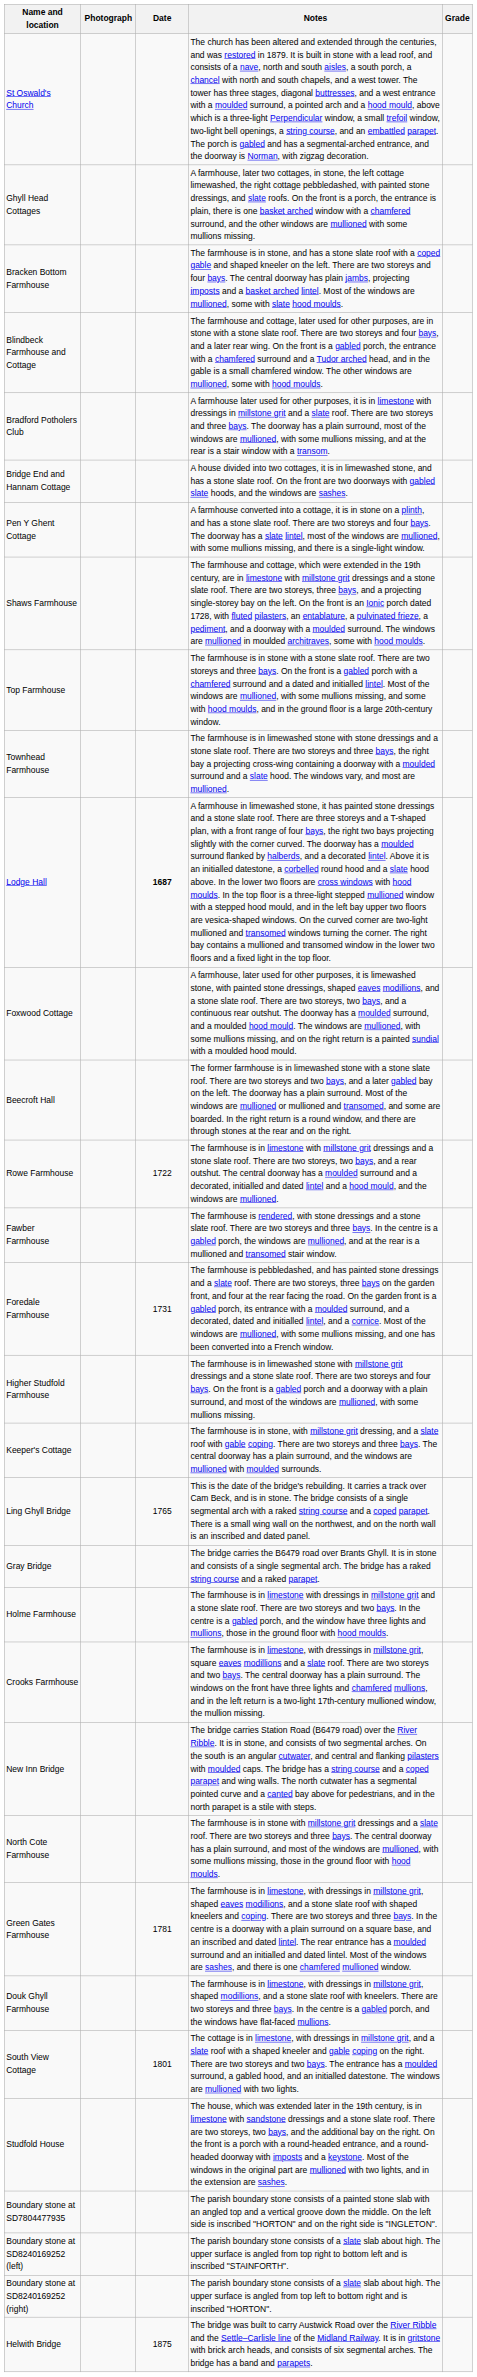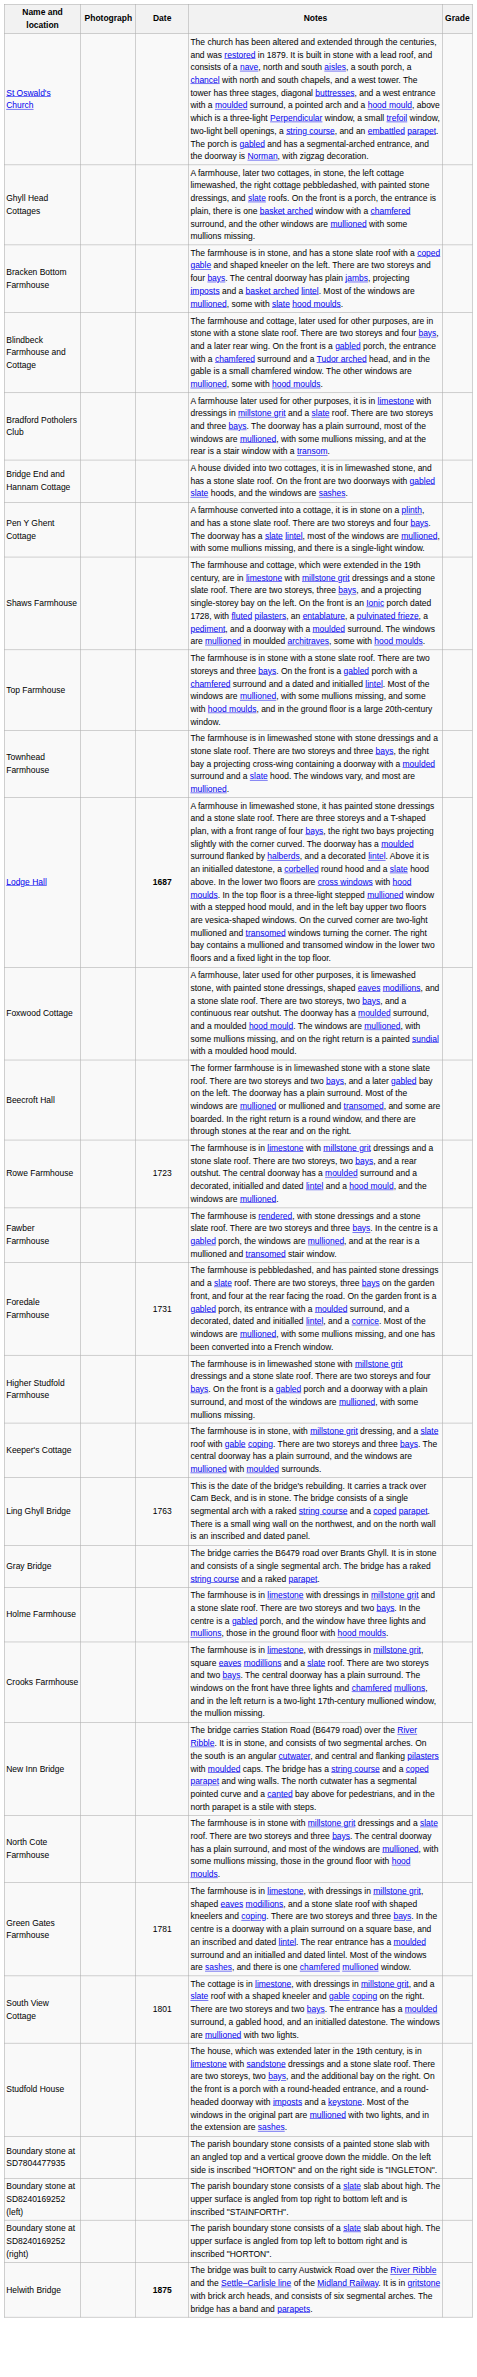(162, 1174) 1722 -> (162, 1174) 1723
(162, 1511) 1765 -> (162, 1511) 1763
- row: (28, 2003)
(162, 2344) normal -> (162, 2290) bold
